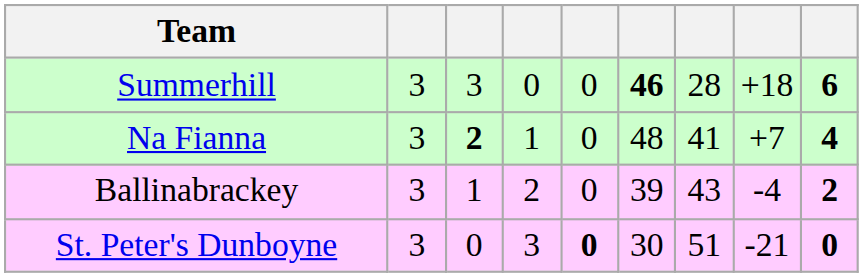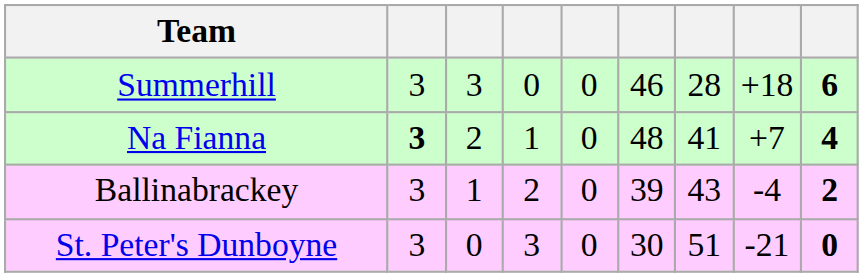(647, 84) bold -> (647, 84) normal
(417, 137) normal -> (417, 137) bold
(474, 137) bold -> (474, 137) normal
(589, 244) bold -> (589, 244) normal
